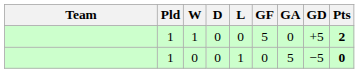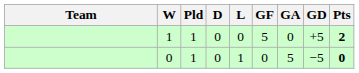columns swapped: (170, 15) <-> (195, 15)
